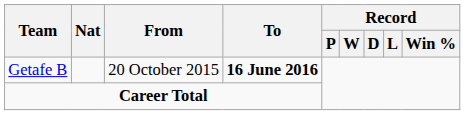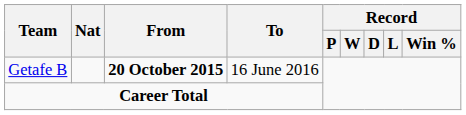(164, 69) normal -> (166, 69) bold
(272, 69) bold -> (275, 69) normal
